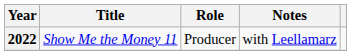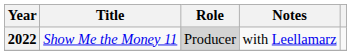(210, 38) no background -> (210, 38) lightgrey background
